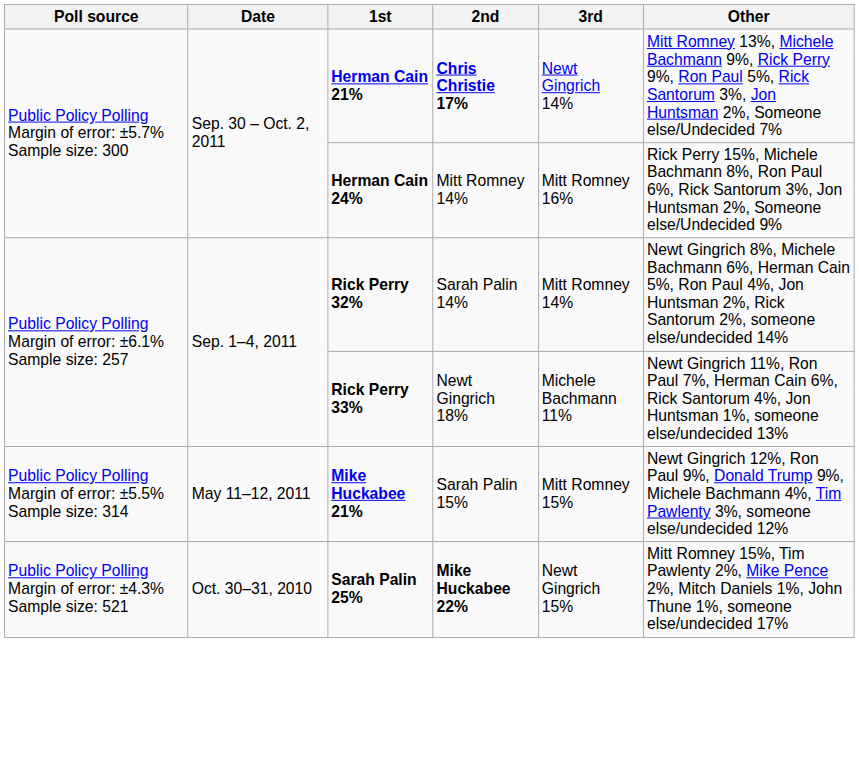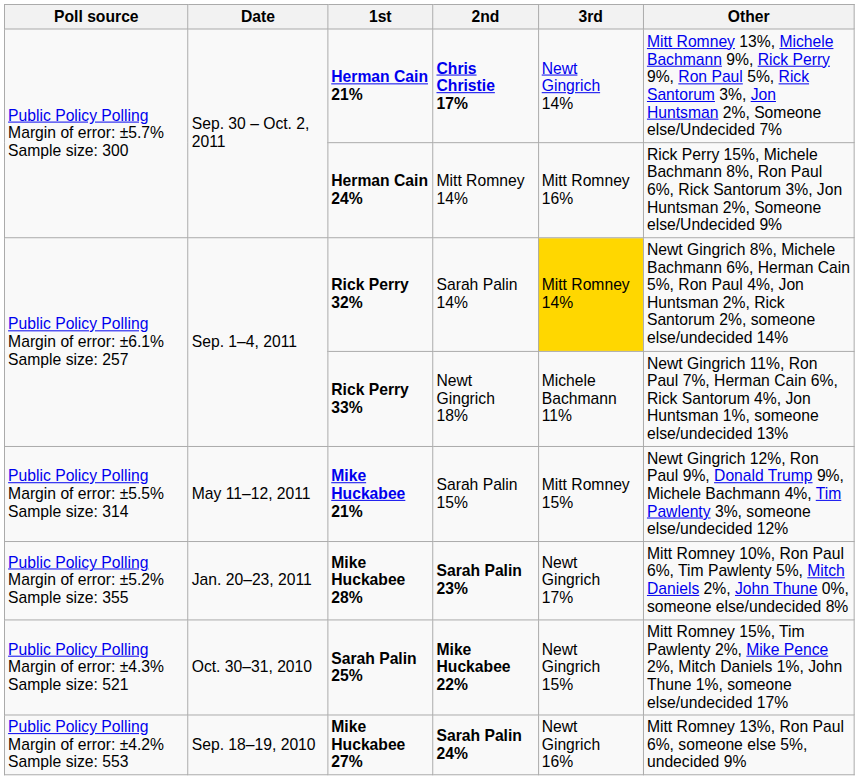(586, 294) no background -> (586, 294) gold background
+ row: (368, 580)
+ row: (368, 745)
